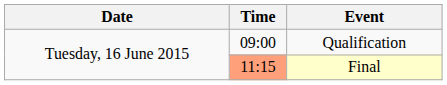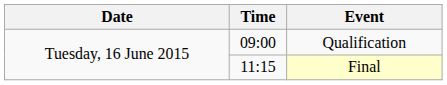(258, 67) lightsalmon background -> (258, 67) no background
